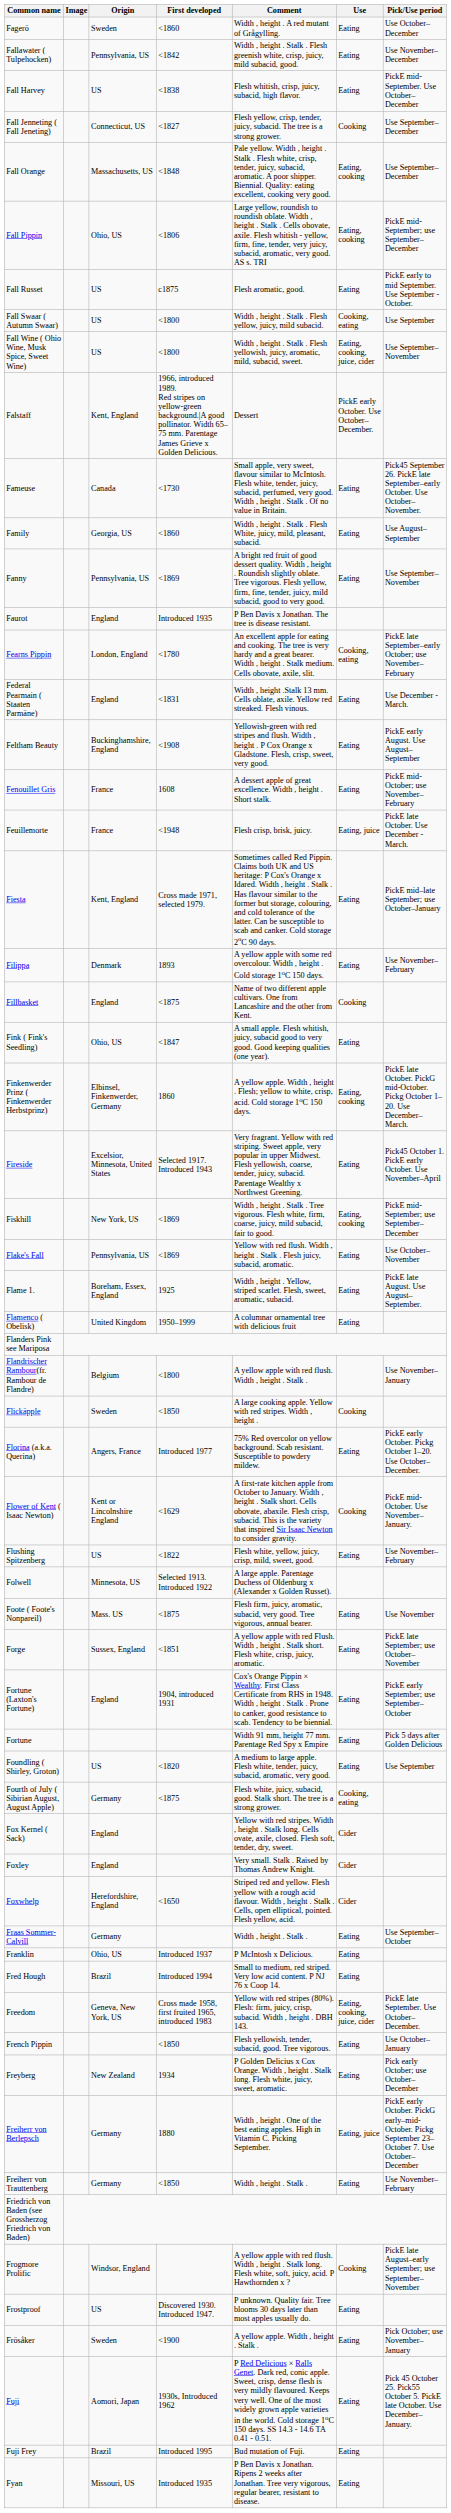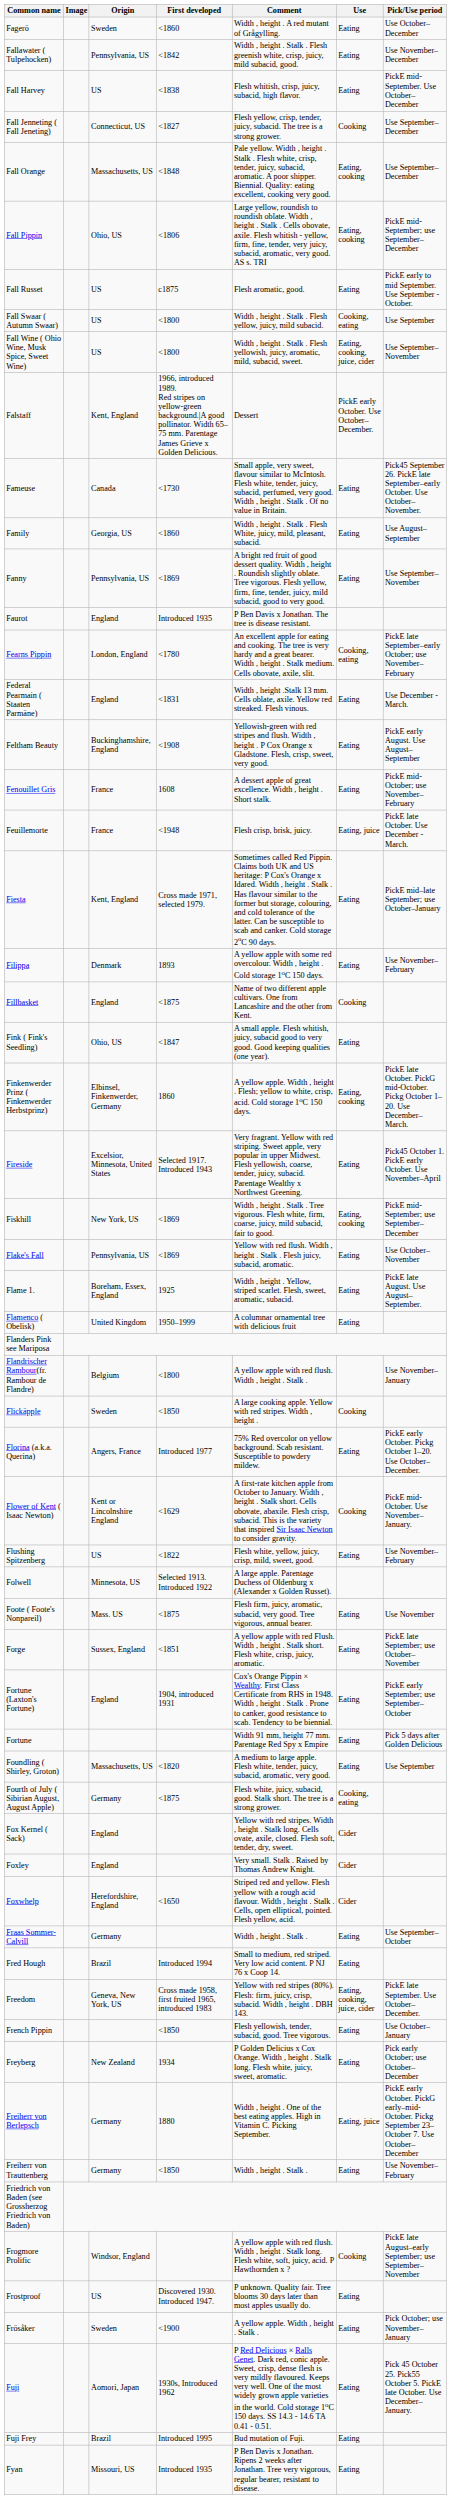(96, 1766) US -> (122, 1766) Massachusetts, US
- row: (20, 1954)
